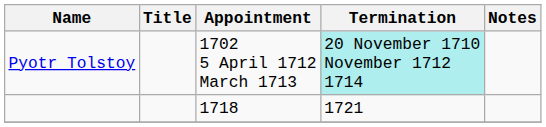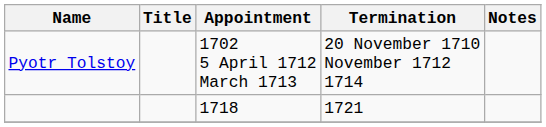(402, 63) paleturquoise background -> (402, 63) no background
